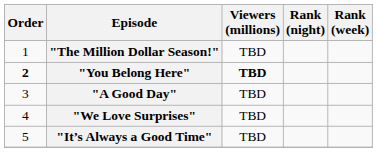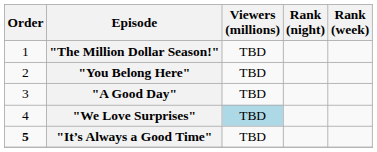(25, 72) bold -> (25, 72) normal
(253, 72) bold -> (253, 72) normal
(253, 115) no background -> (253, 115) lightblue background
(25, 136) normal -> (25, 136) bold
